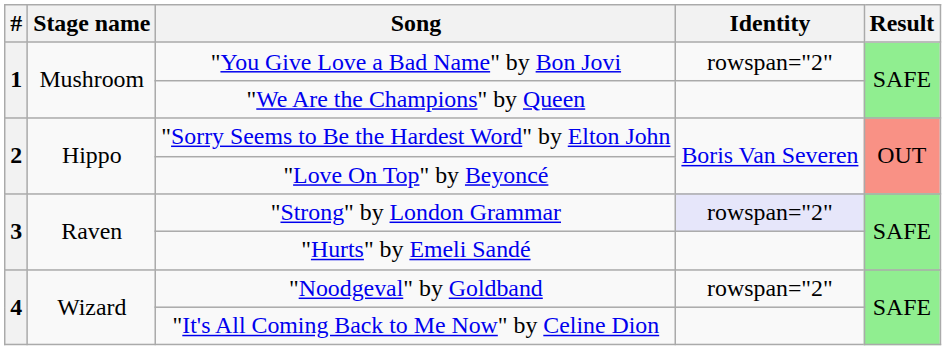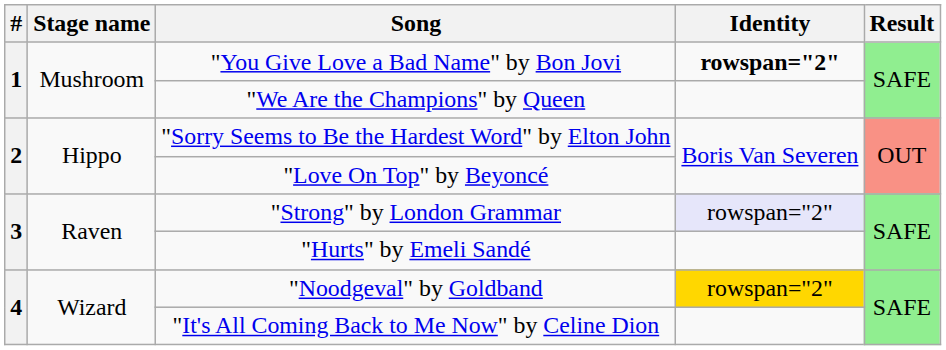(770, 61) normal -> (770, 61) bold
(770, 288) no background -> (770, 288) gold background
